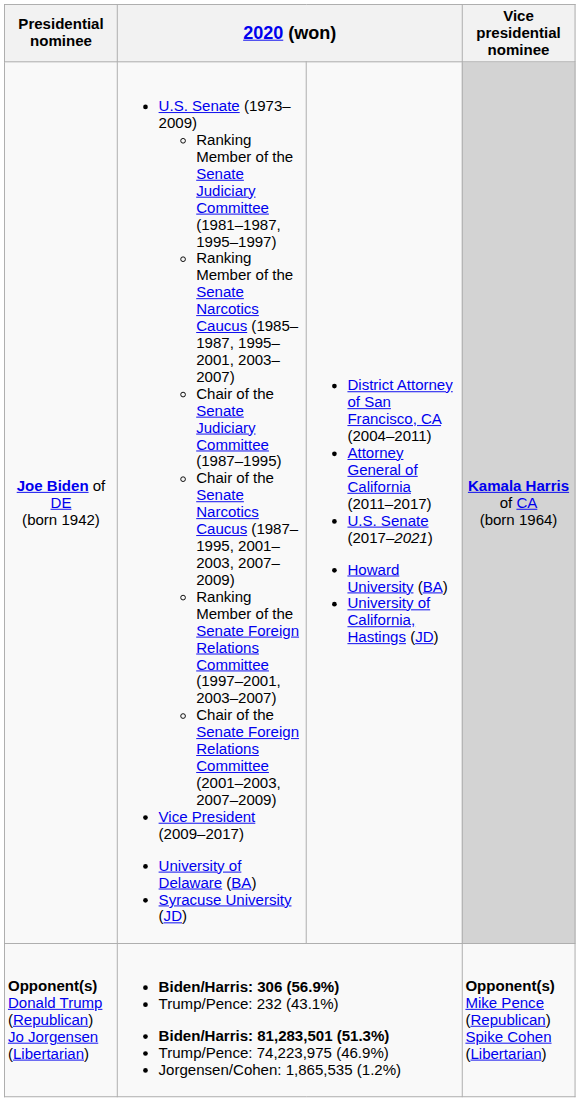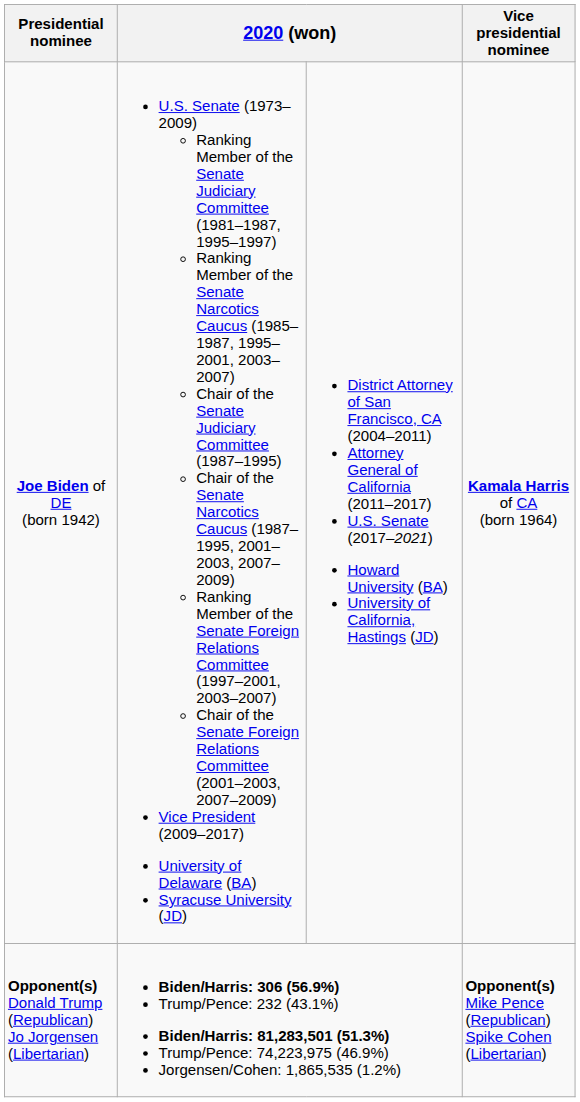(519, 502) lightgrey background -> (519, 502) no background
